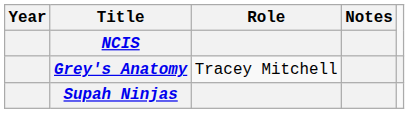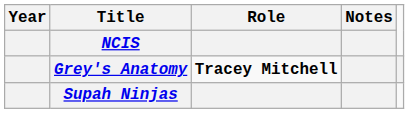(266, 69) normal -> (266, 69) bold
